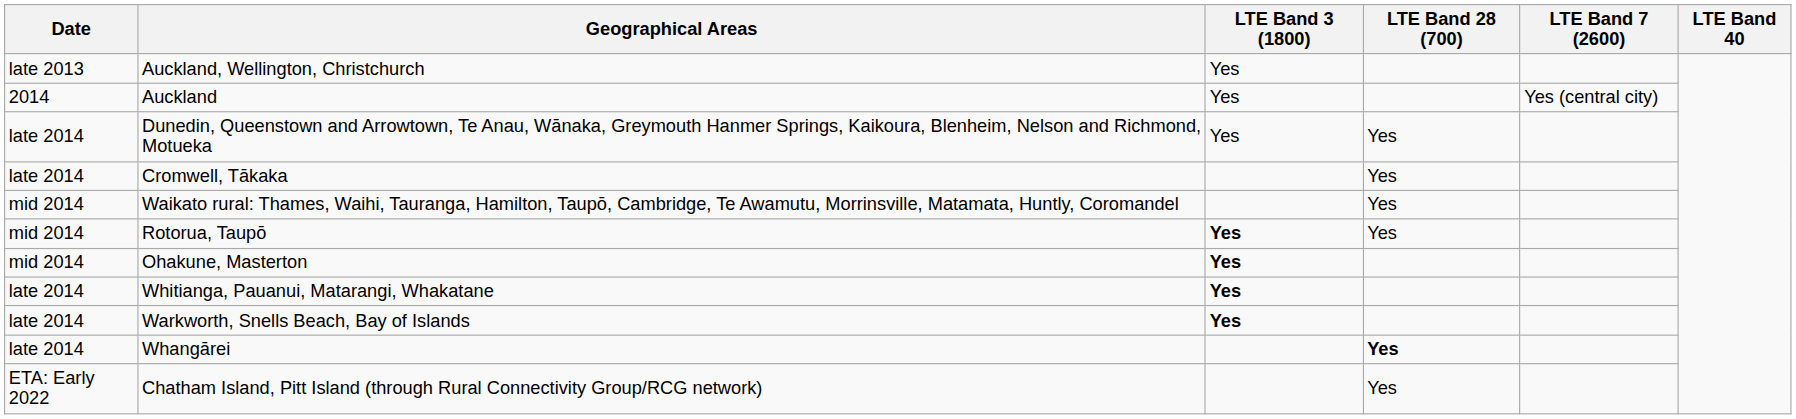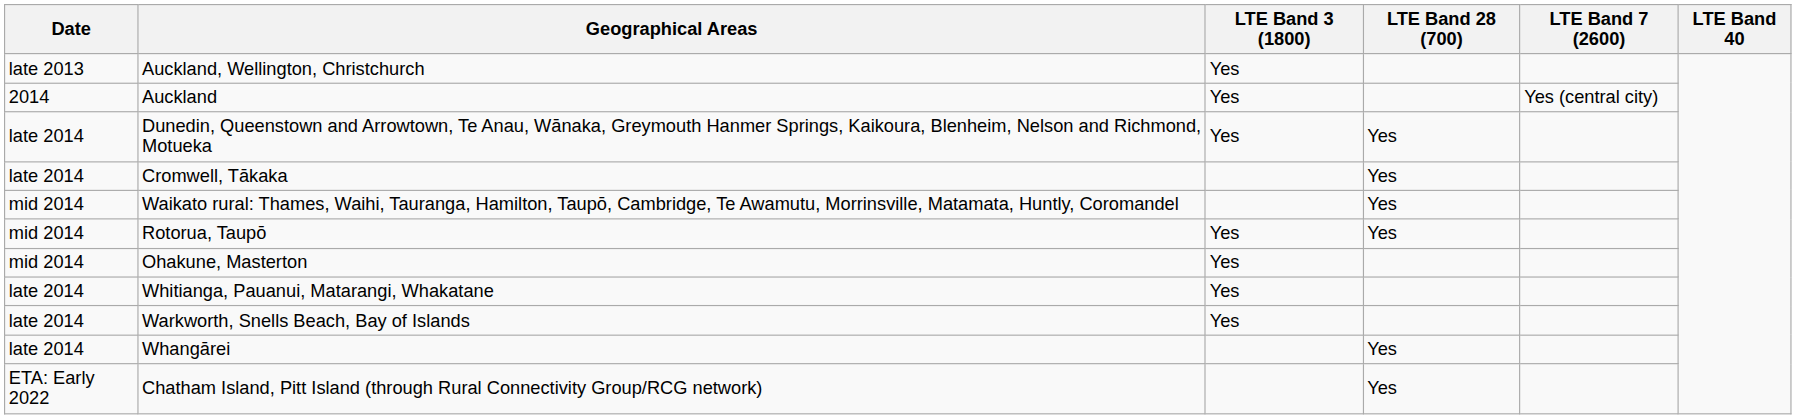(1225, 233) bold -> (1225, 233) normal
(1225, 262) bold -> (1225, 262) normal
(1225, 291) bold -> (1225, 291) normal
(1225, 320) bold -> (1225, 320) normal
(1383, 349) bold -> (1382, 349) normal
